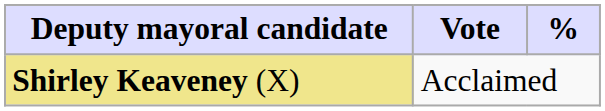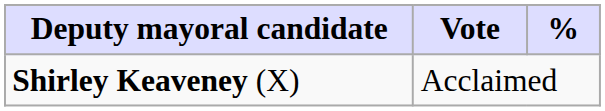(156, 79) khaki background -> (156, 79) no background
